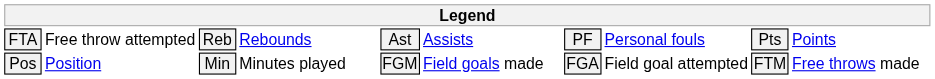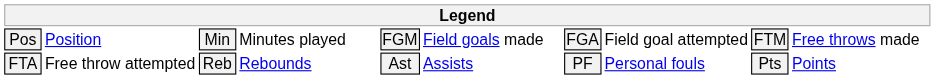rows swapped: (23, 64) <-> (23, 39)
